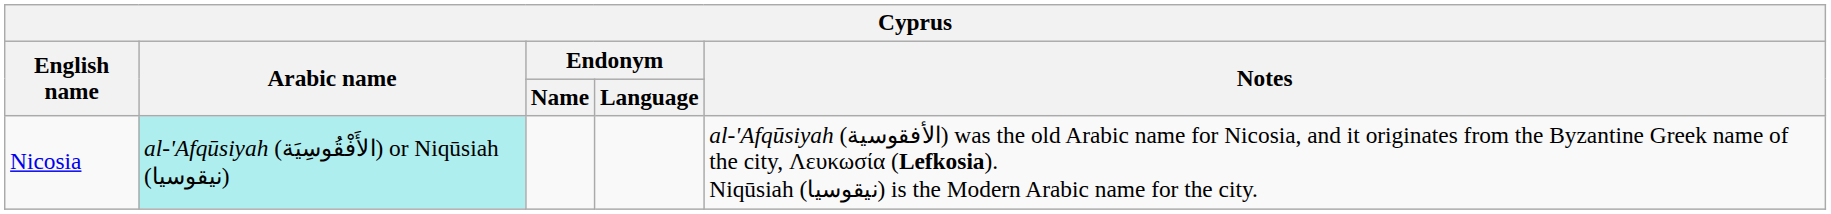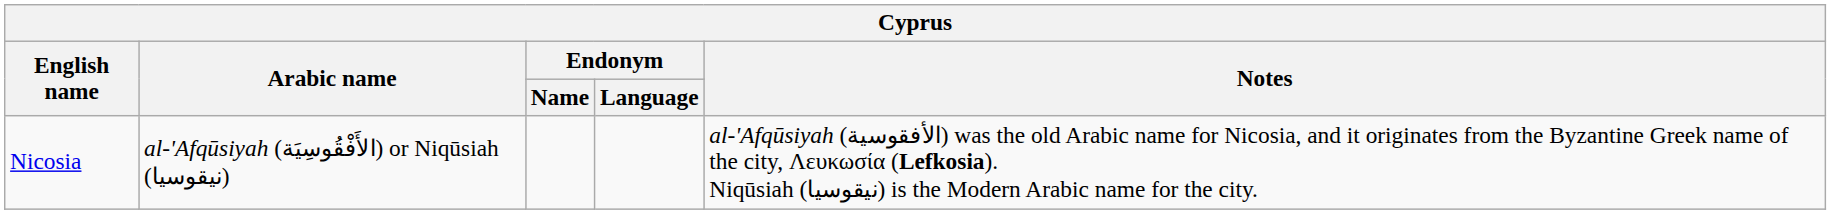(321, 162) paleturquoise background -> (321, 162) no background
